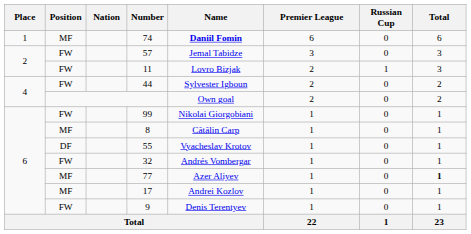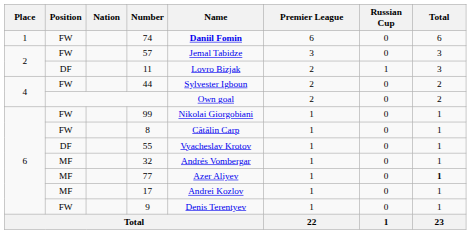(66, 38) MF -> (66, 38) FW
(66, 69) FW -> (66, 69) DF
(66, 130) MF -> (66, 130) FW
(66, 160) FW -> (66, 160) MF
